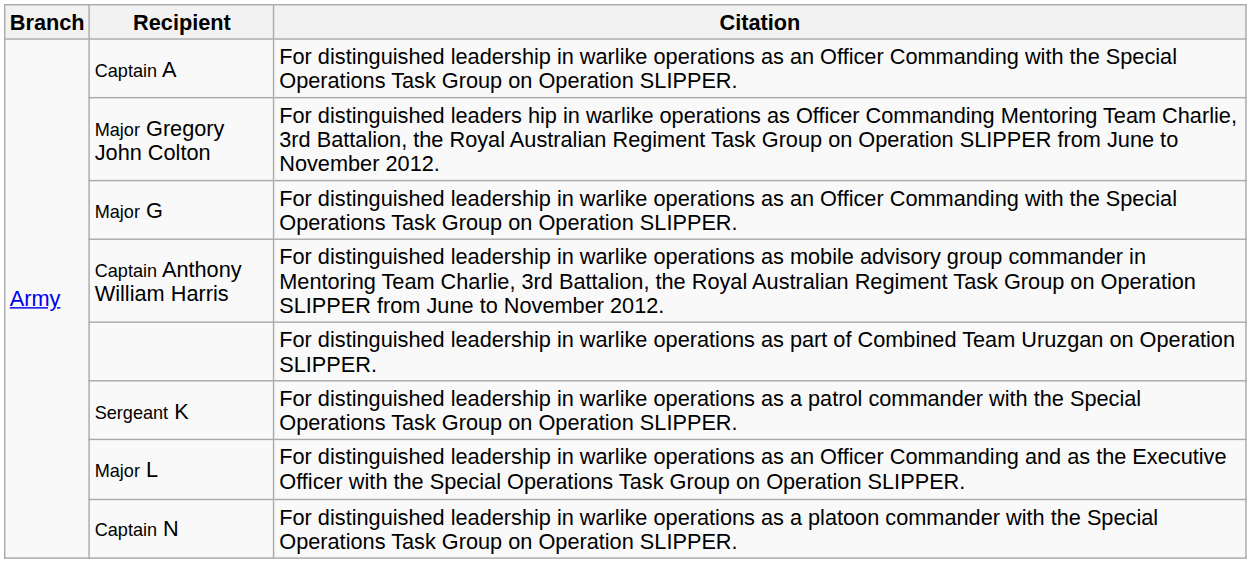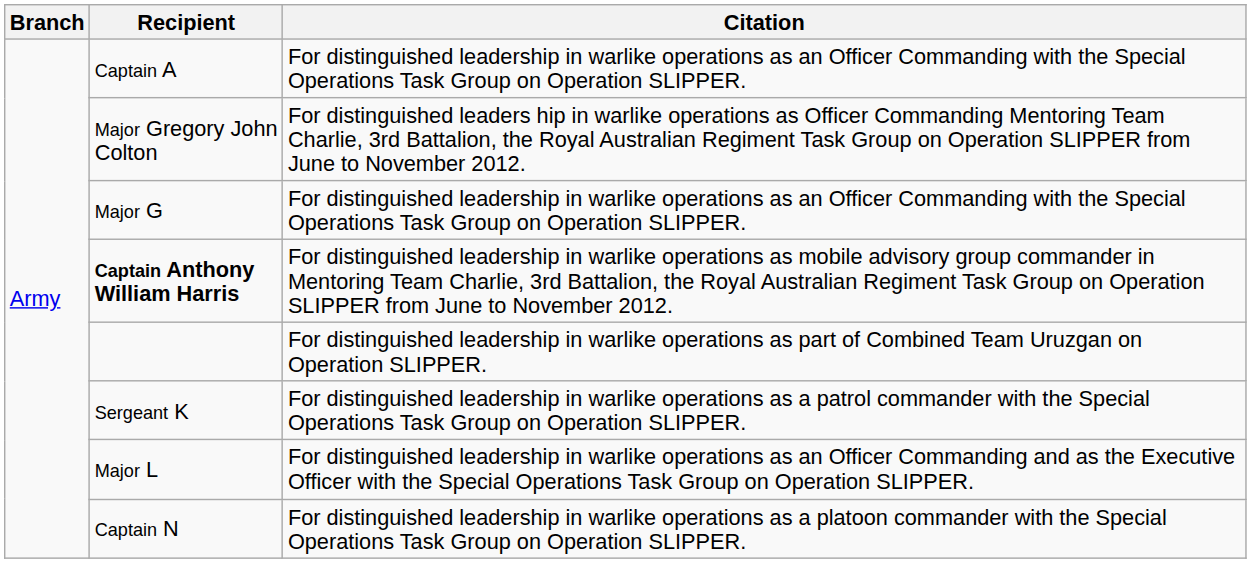(168, 281) normal -> (175, 281) bold
